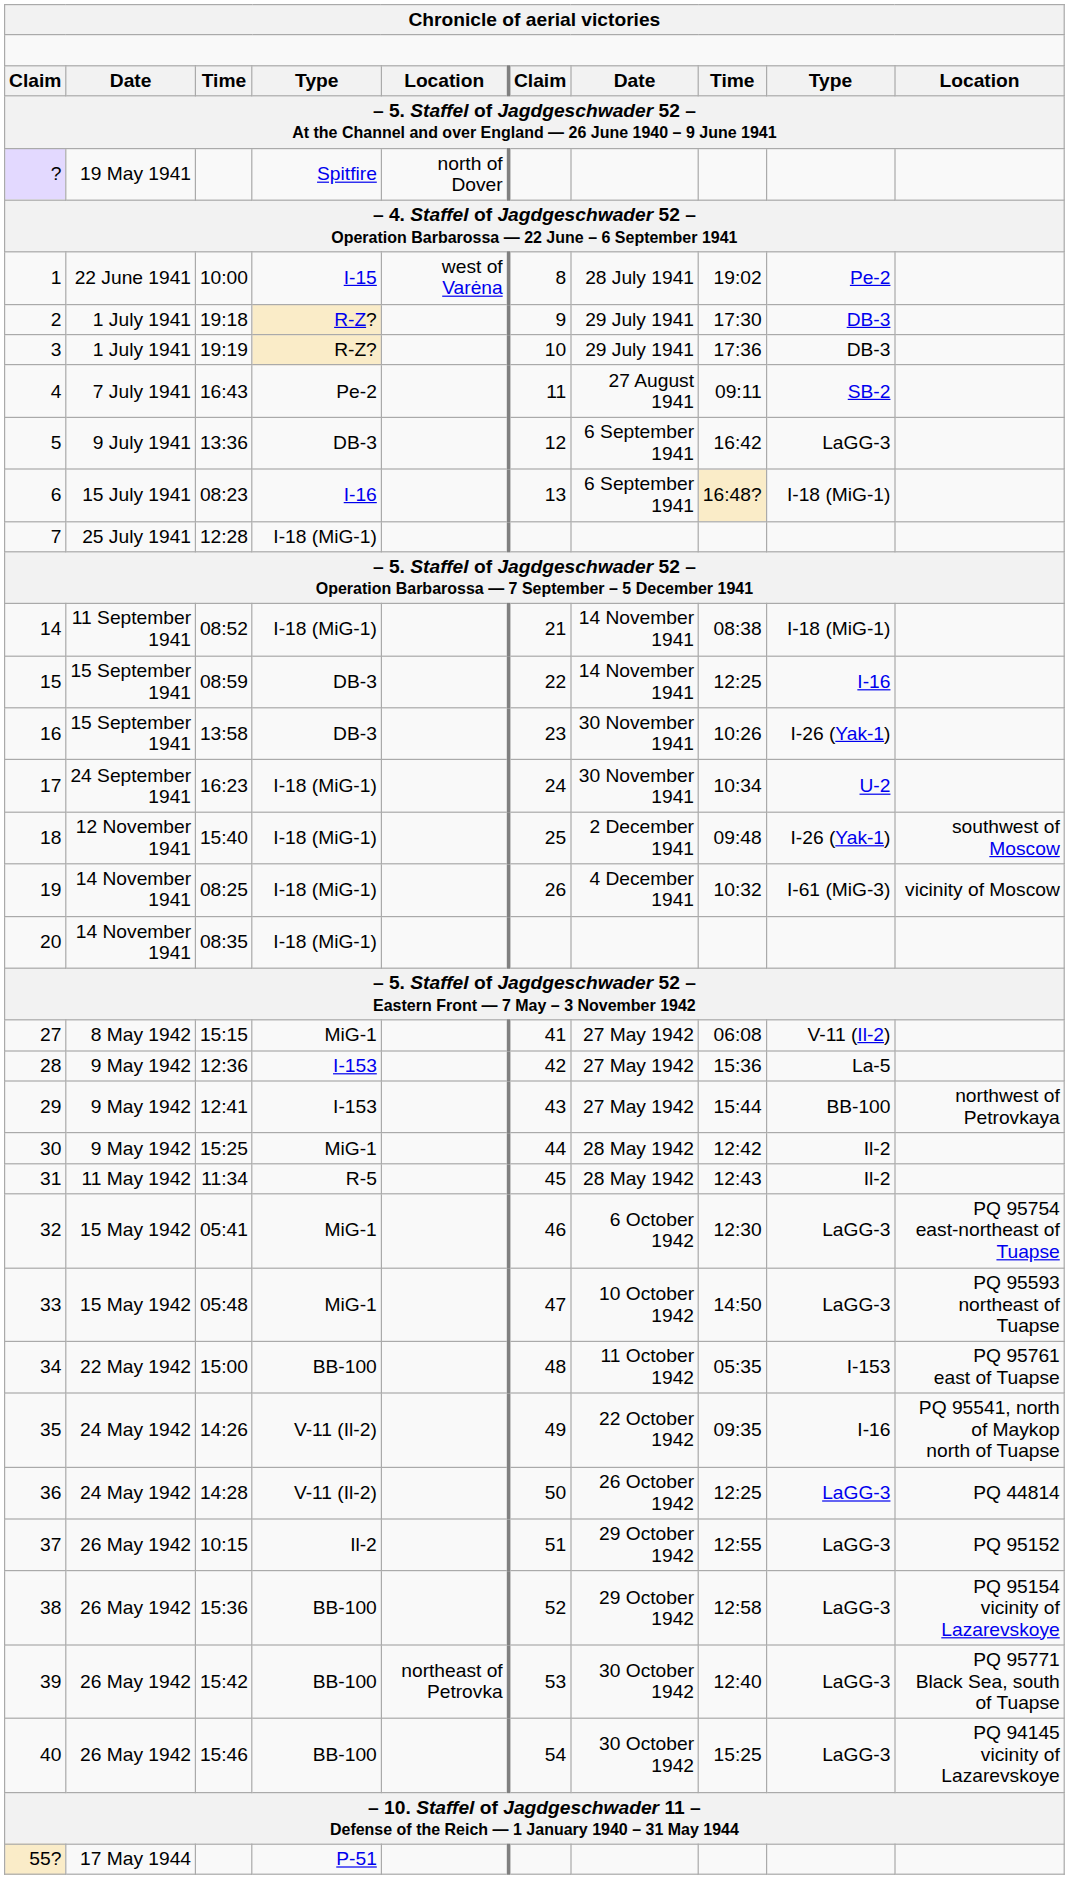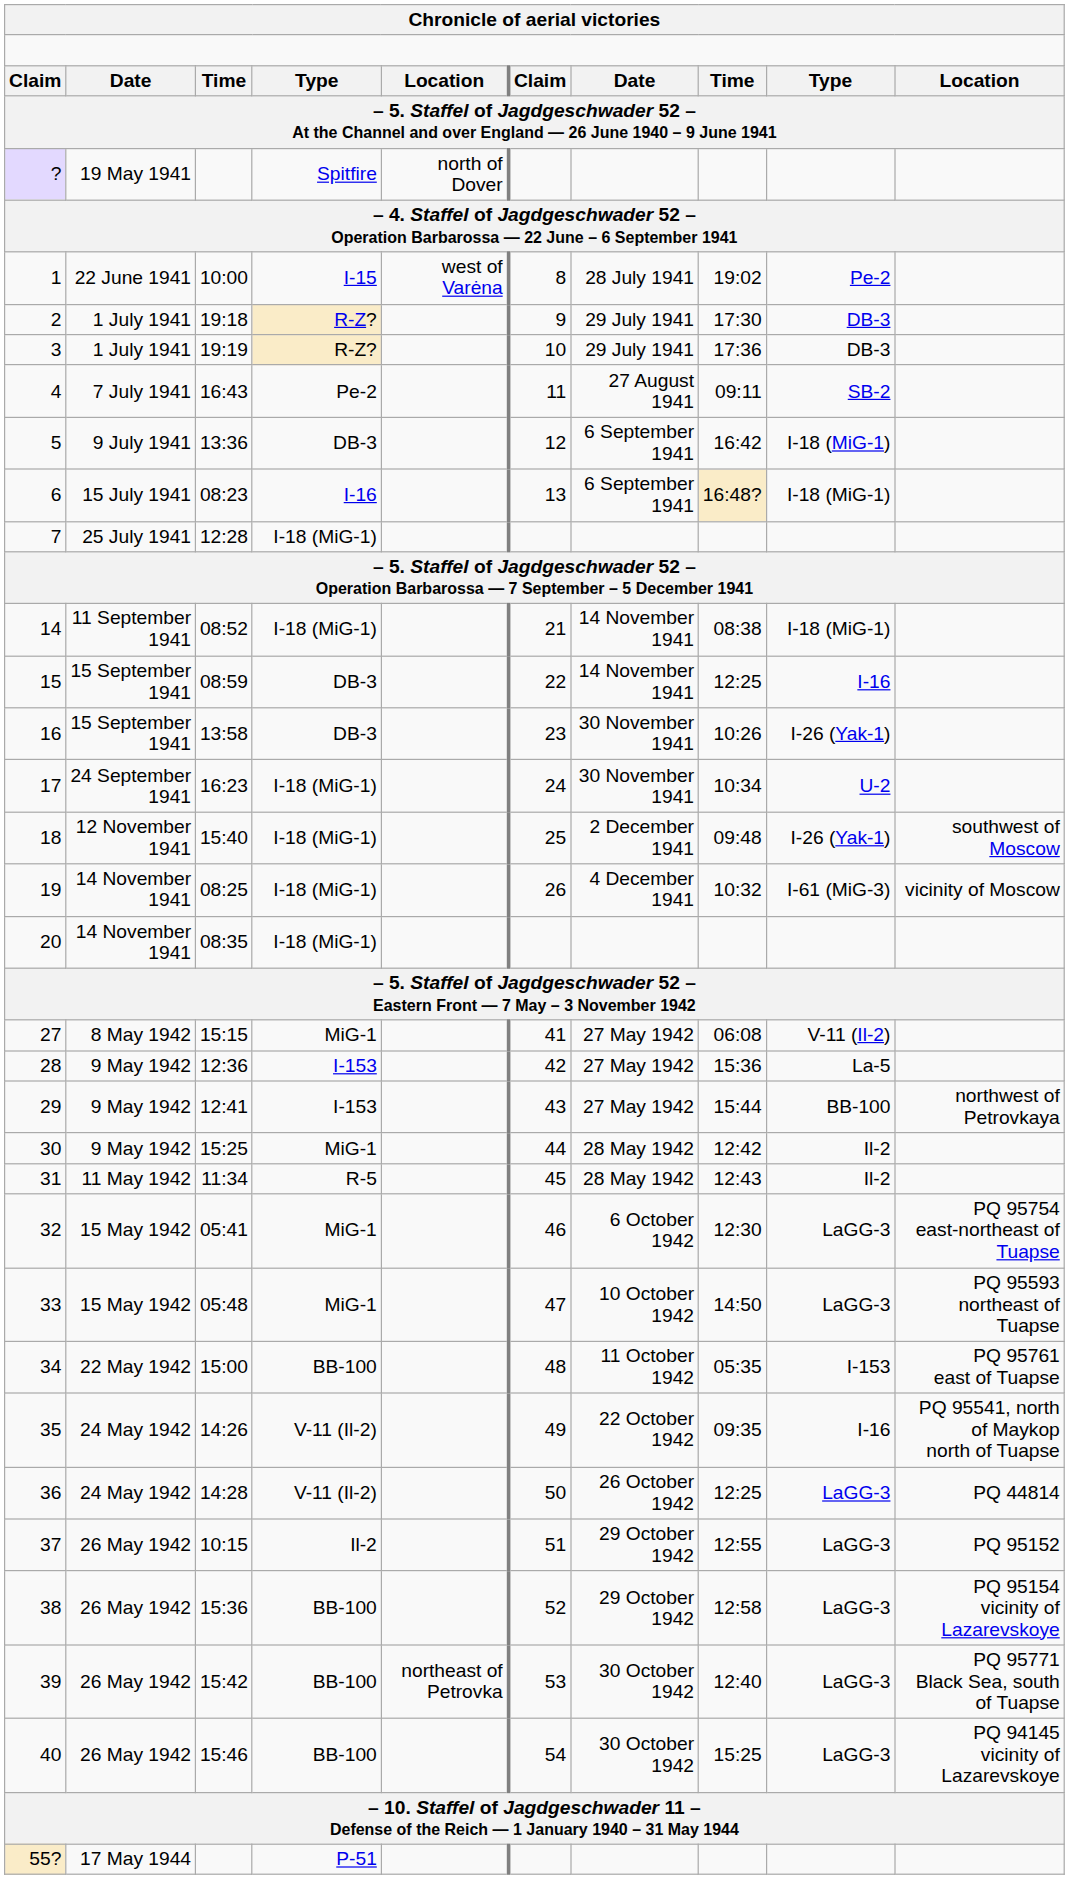(856, 443) LaGG-3 -> (839, 443) I-18 (MiG-1)
